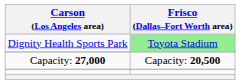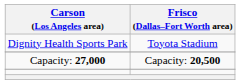(183, 43) lightgreen background -> (183, 43) no background
